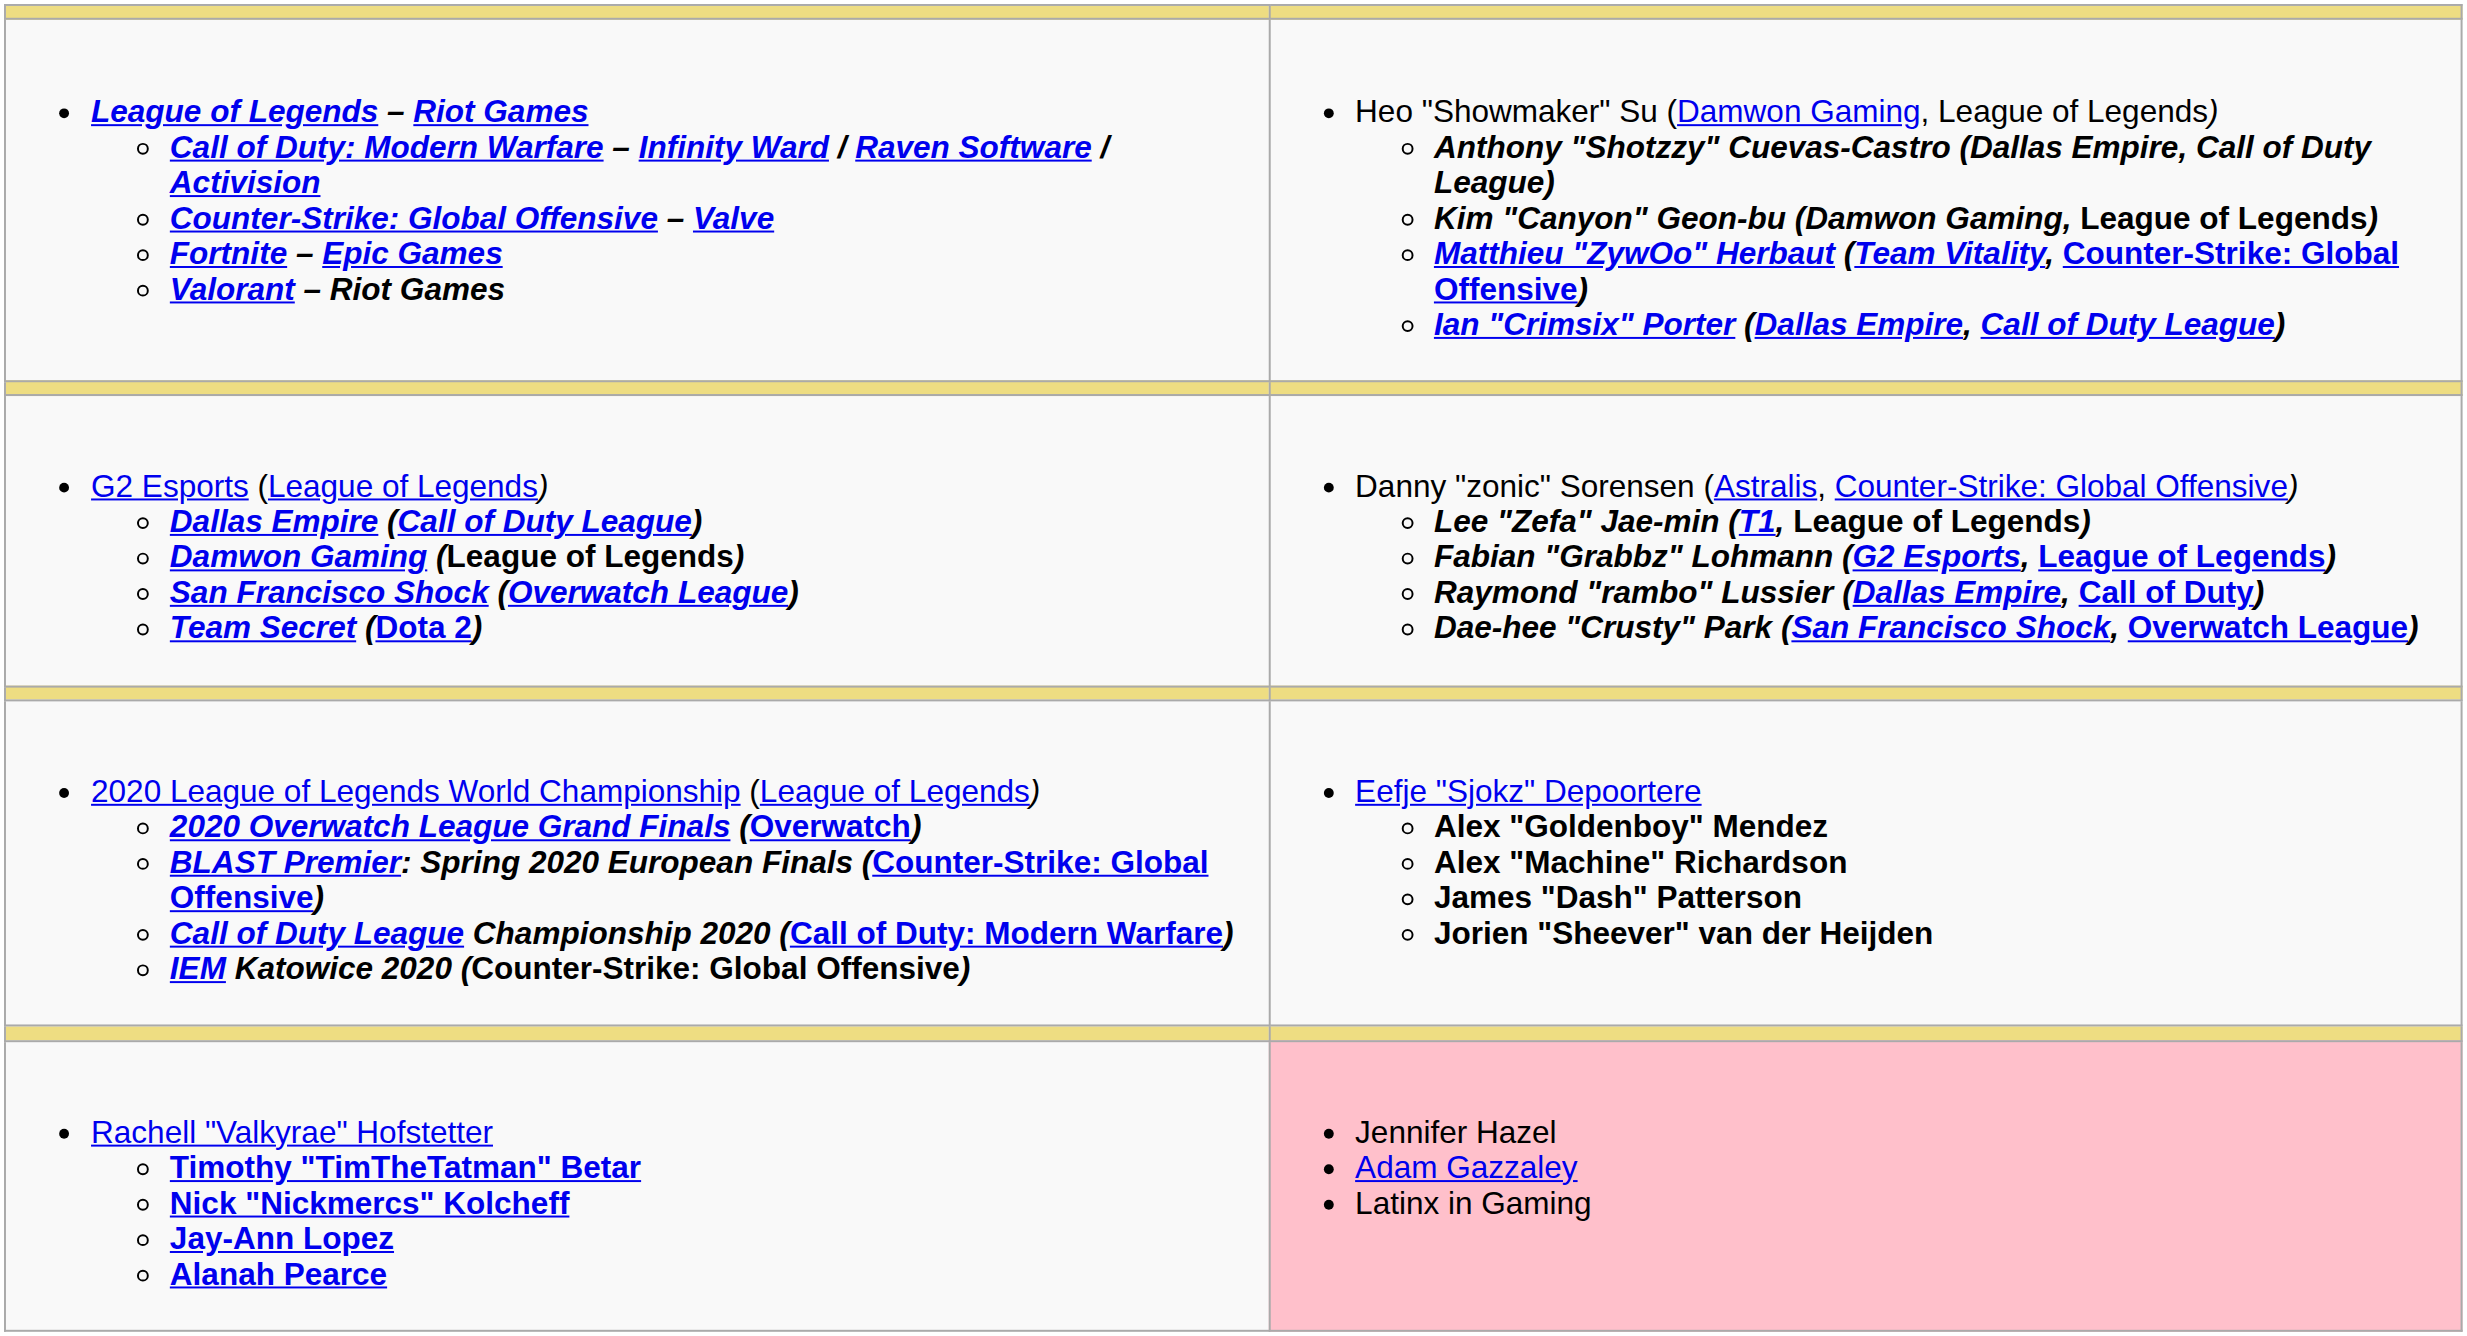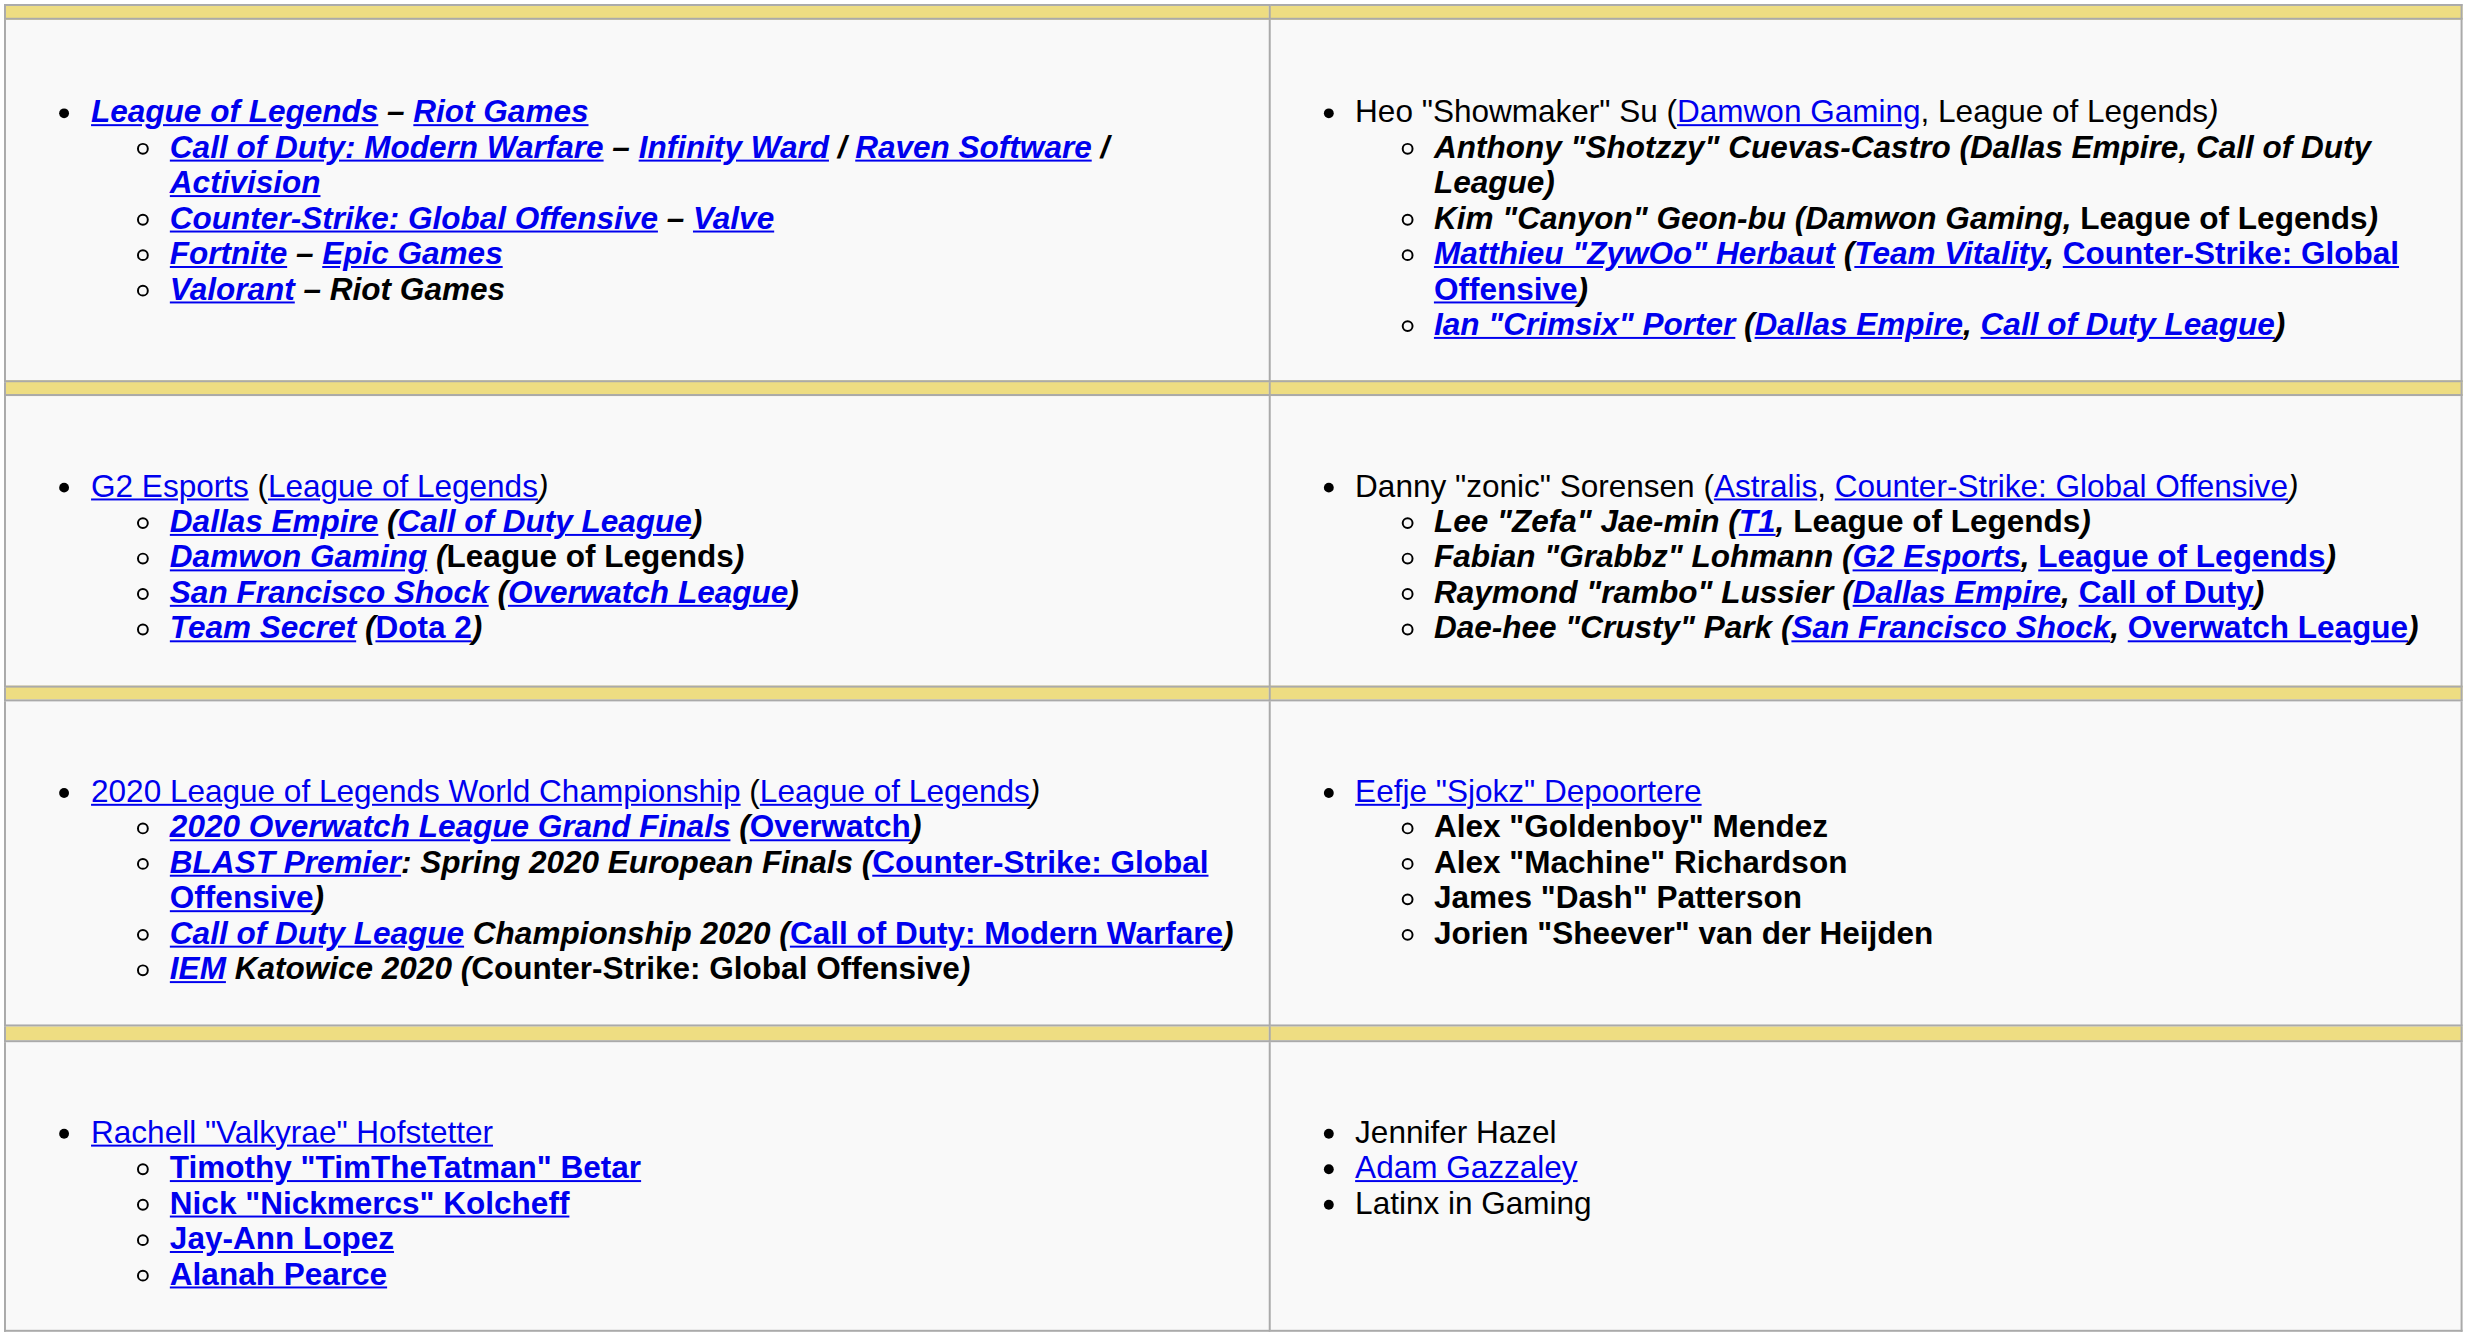(1865, 1168) pink background -> (1865, 1168) no background
